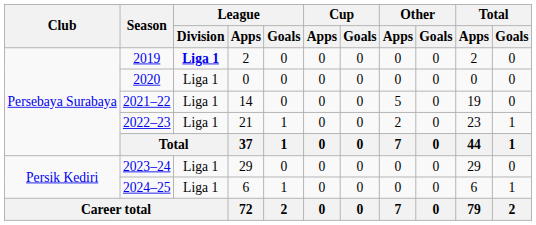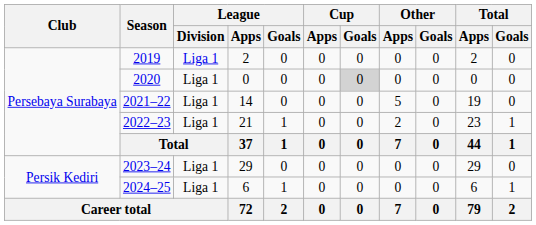(201, 58) bold -> (201, 58) normal
(360, 79) no background -> (360, 79) lightgrey background
